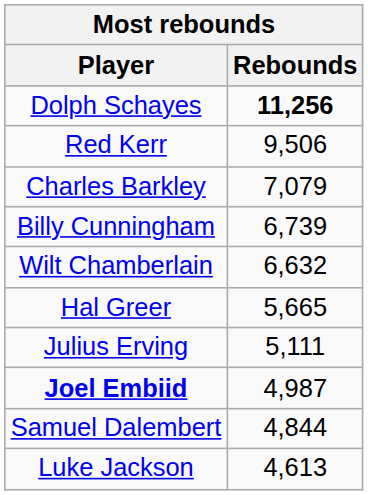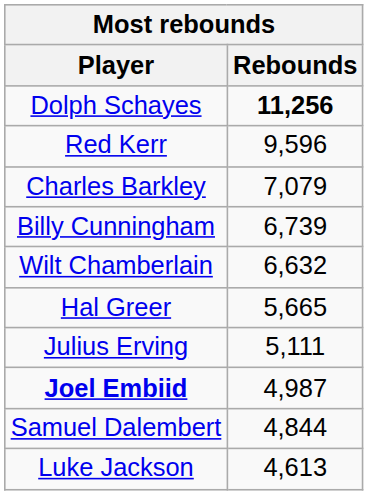(295, 145) 9,506 -> (295, 145) 9,596
